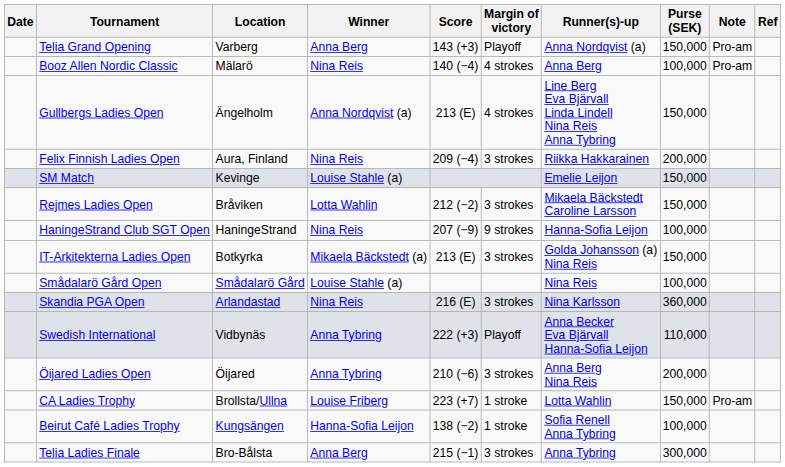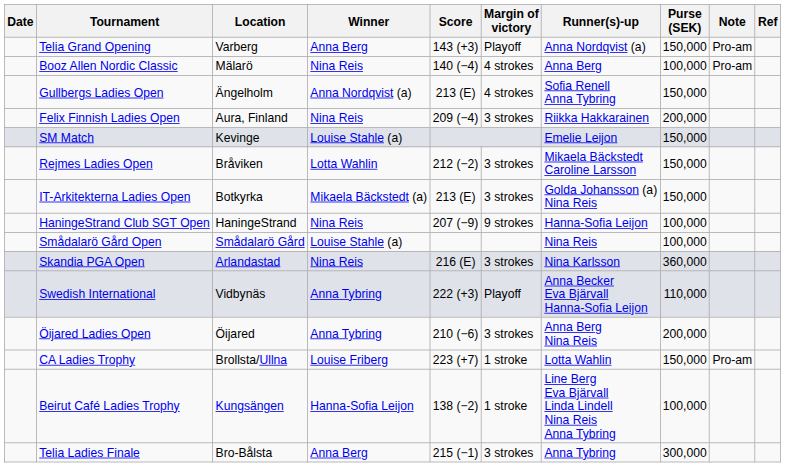(580, 113) Line Berg Eva Bjärvall Linda Lindell Nina Reis Anna Tybring -> (580, 92) Sofia Renell Anna Tybring
rows swapped: (115, 257) <-> (125, 231)
(580, 427) Sofia Renell Anna Tybring -> (580, 406) Line Berg Eva Bjärvall Linda Lindell Nina Reis Anna Tybring
